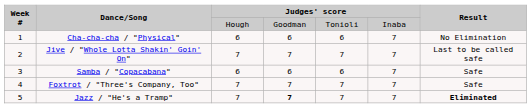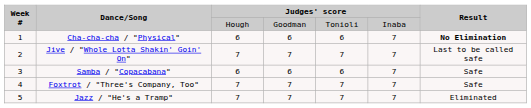(473, 37) normal -> (473, 37) bold
(290, 97) bold -> (290, 97) normal
(473, 97) bold -> (473, 97) normal
